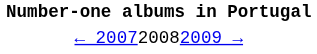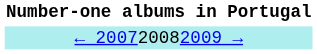(159, 38) no background -> (159, 38) paleturquoise background
